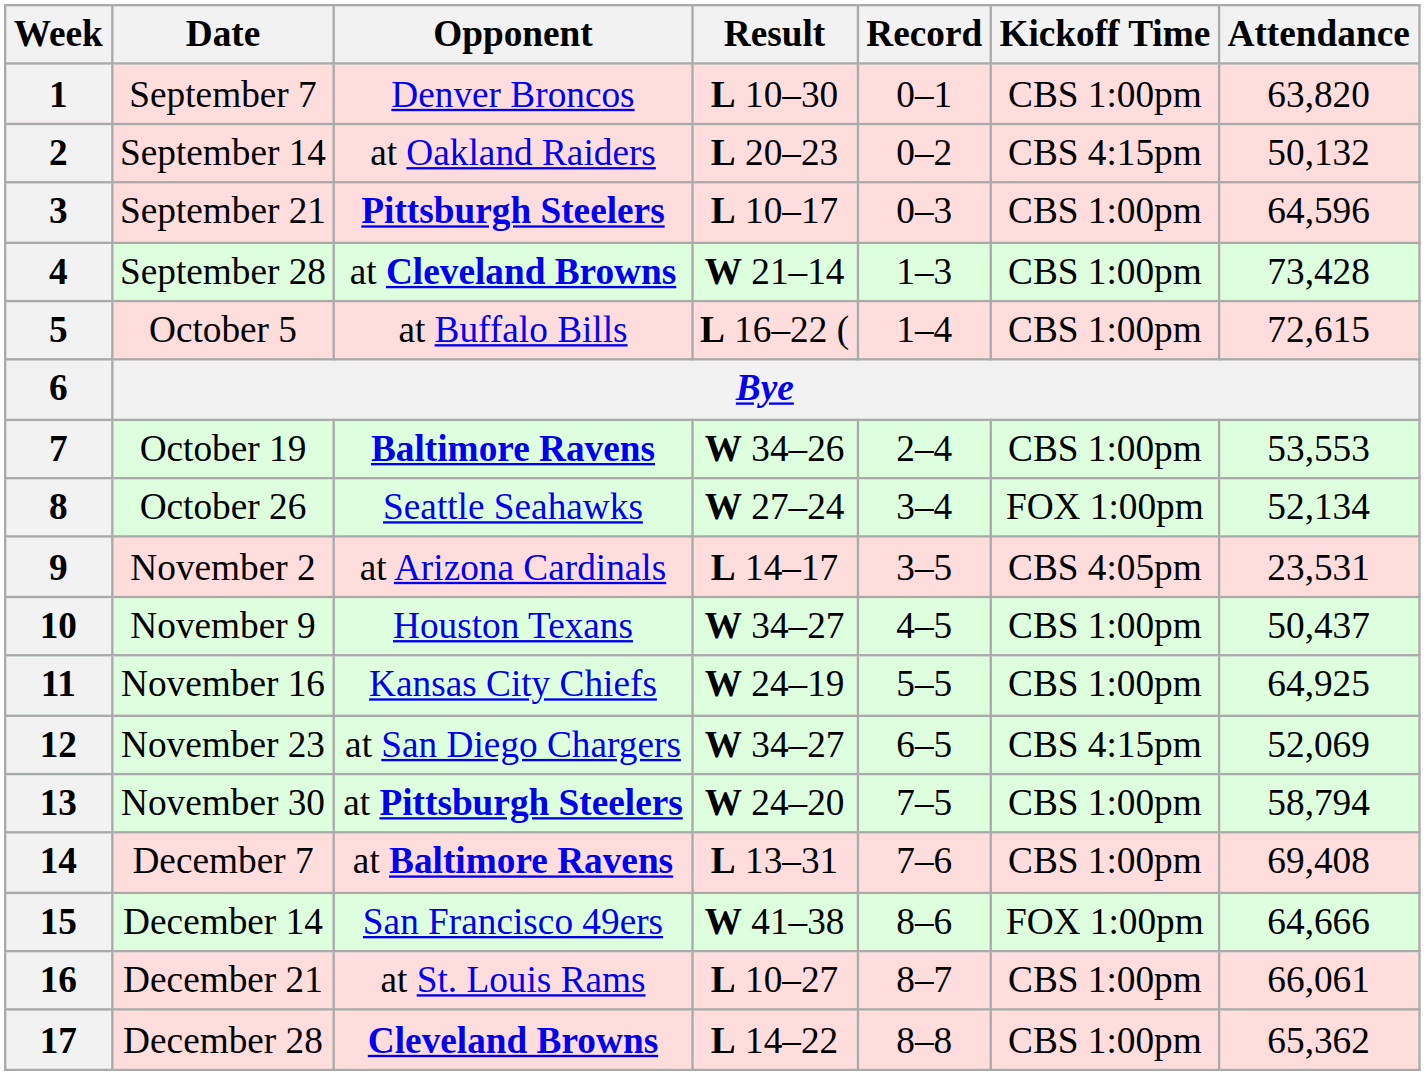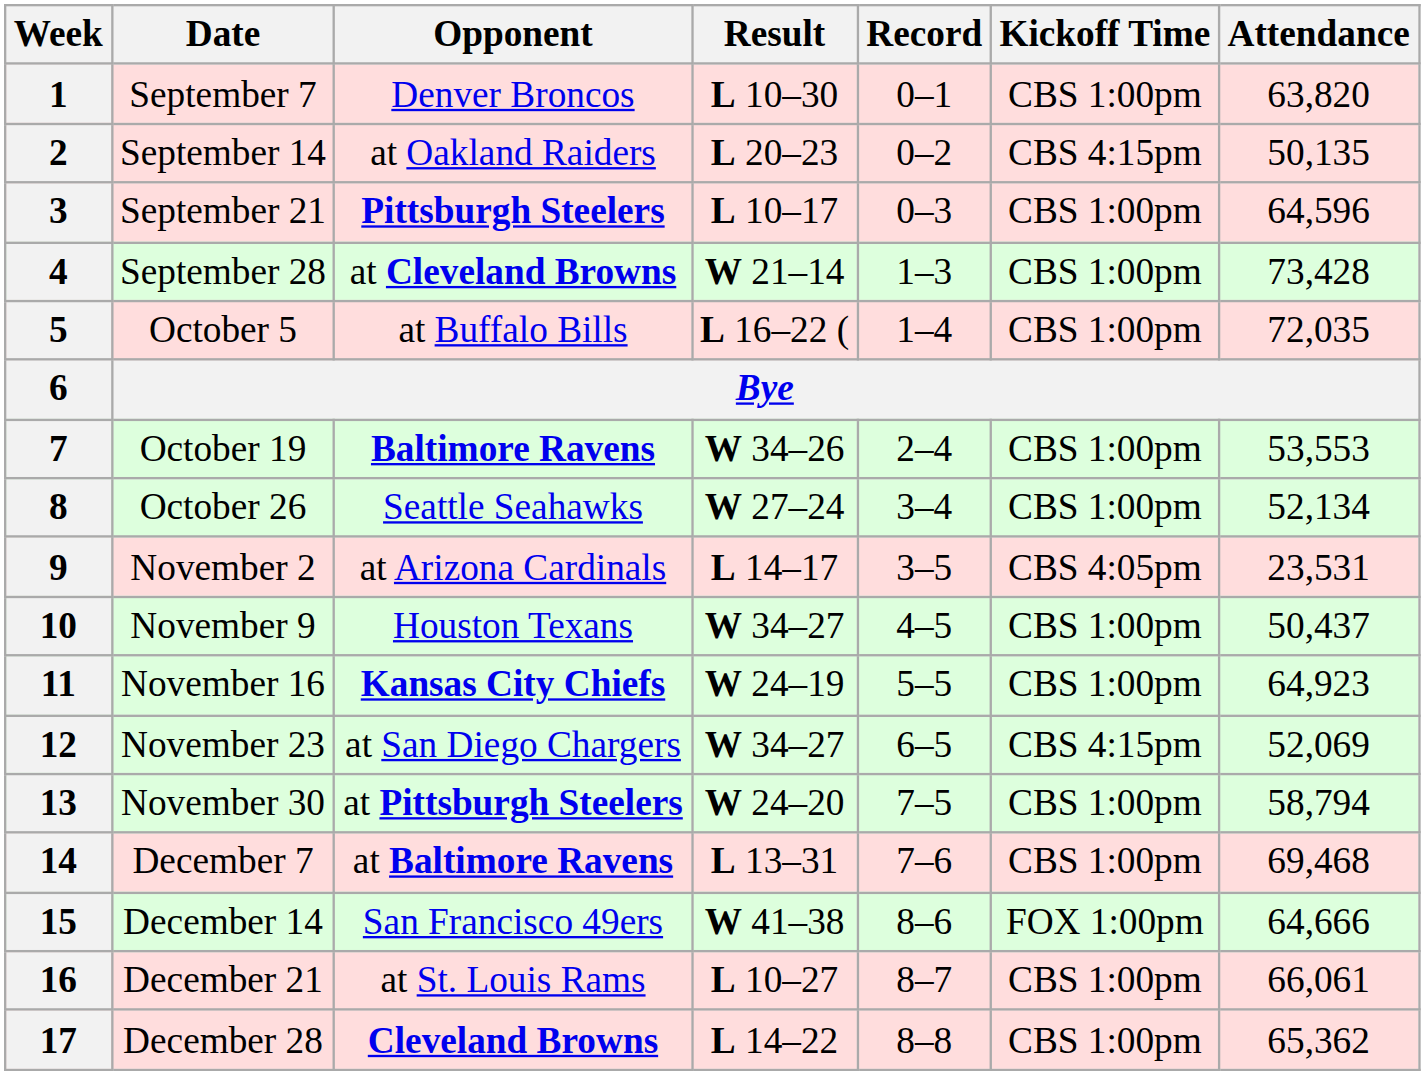(1319, 152) 50,132 -> (1319, 152) 50,135
(1319, 329) 72,615 -> (1319, 329) 72,035
(1105, 507) FOX 1:00pm -> (1105, 507) CBS 1:00pm
(513, 684) normal -> (513, 684) bold
(1319, 684) 64,925 -> (1319, 684) 64,923
(1319, 861) 69,408 -> (1319, 861) 69,468
